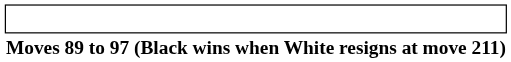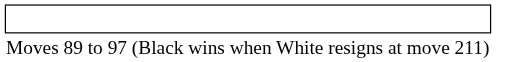(256, 47) bold -> (248, 47) normal
